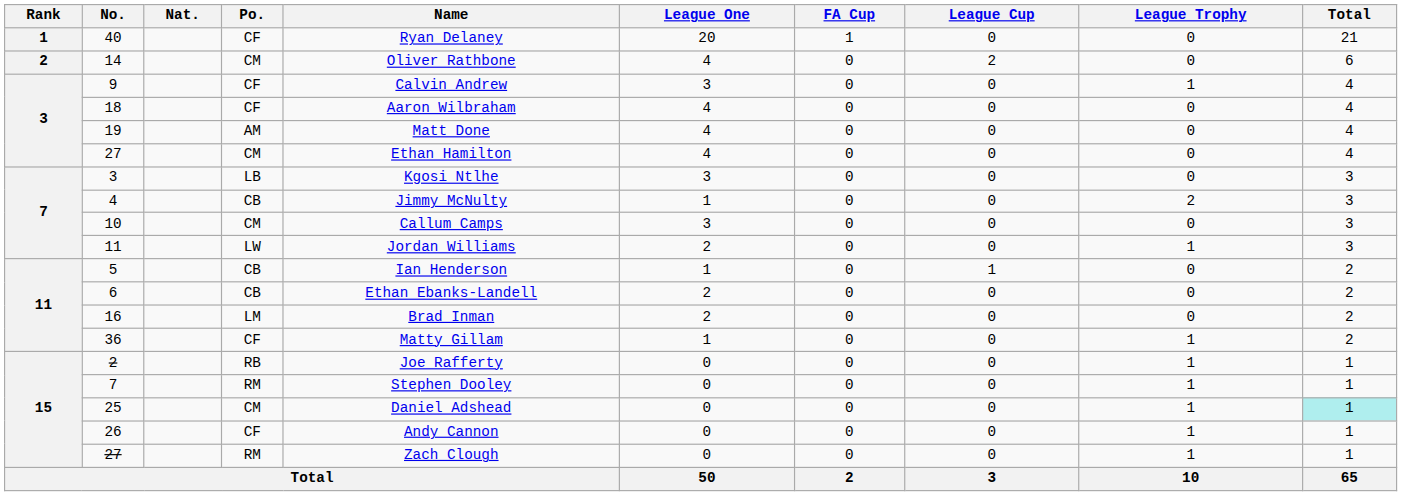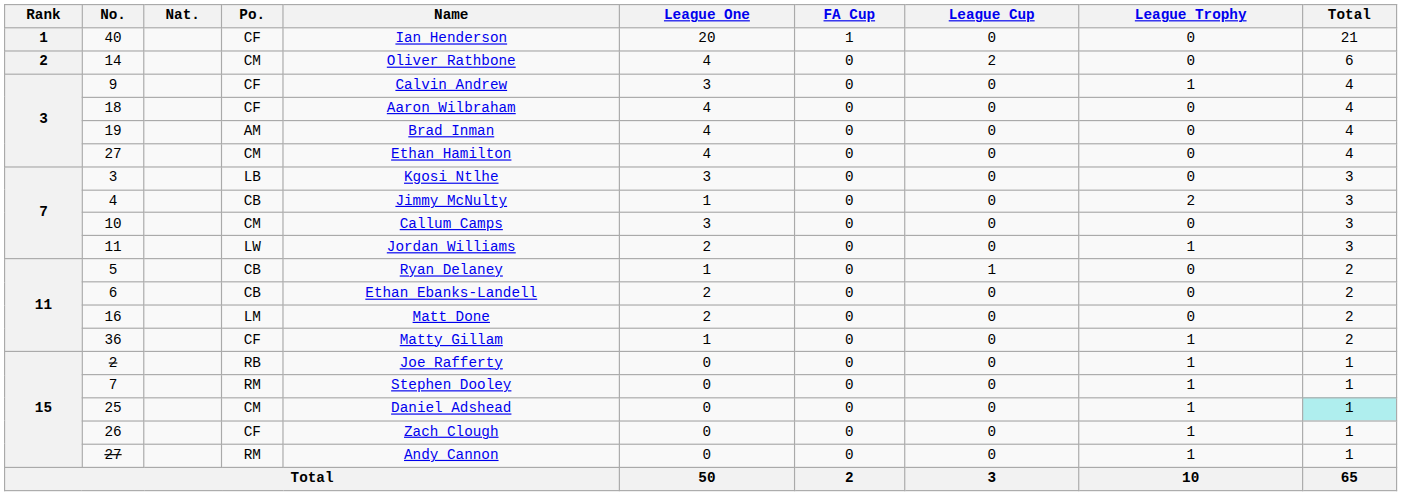(451, 40) Ryan Delaney -> (451, 40) Ian Henderson
(451, 132) Matt Done -> (451, 132) Brad Inman
(451, 271) Ian Henderson -> (451, 271) Ryan Delaney
(451, 317) Brad Inman -> (451, 317) Matt Done
(451, 433) Andy Cannon -> (451, 433) Zach Clough
(451, 456) Zach Clough -> (451, 456) Andy Cannon
